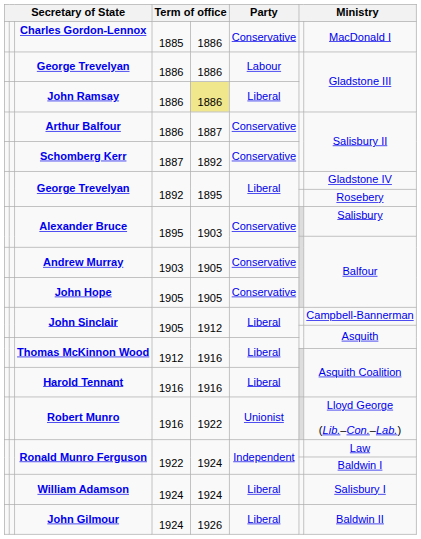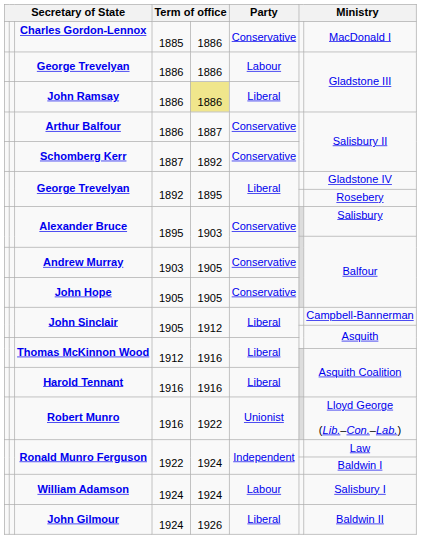(264, 489) Liberal -> (264, 489) Labour
